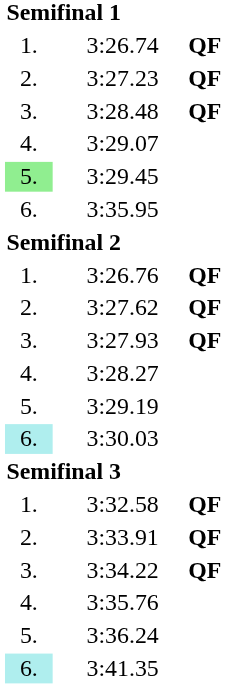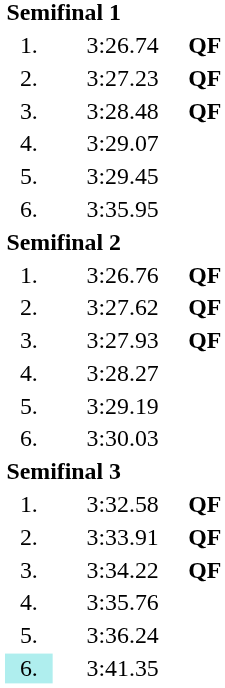(29, 176) lightgreen background -> (29, 176) no background
(29, 438) paleturquoise background -> (29, 438) no background
